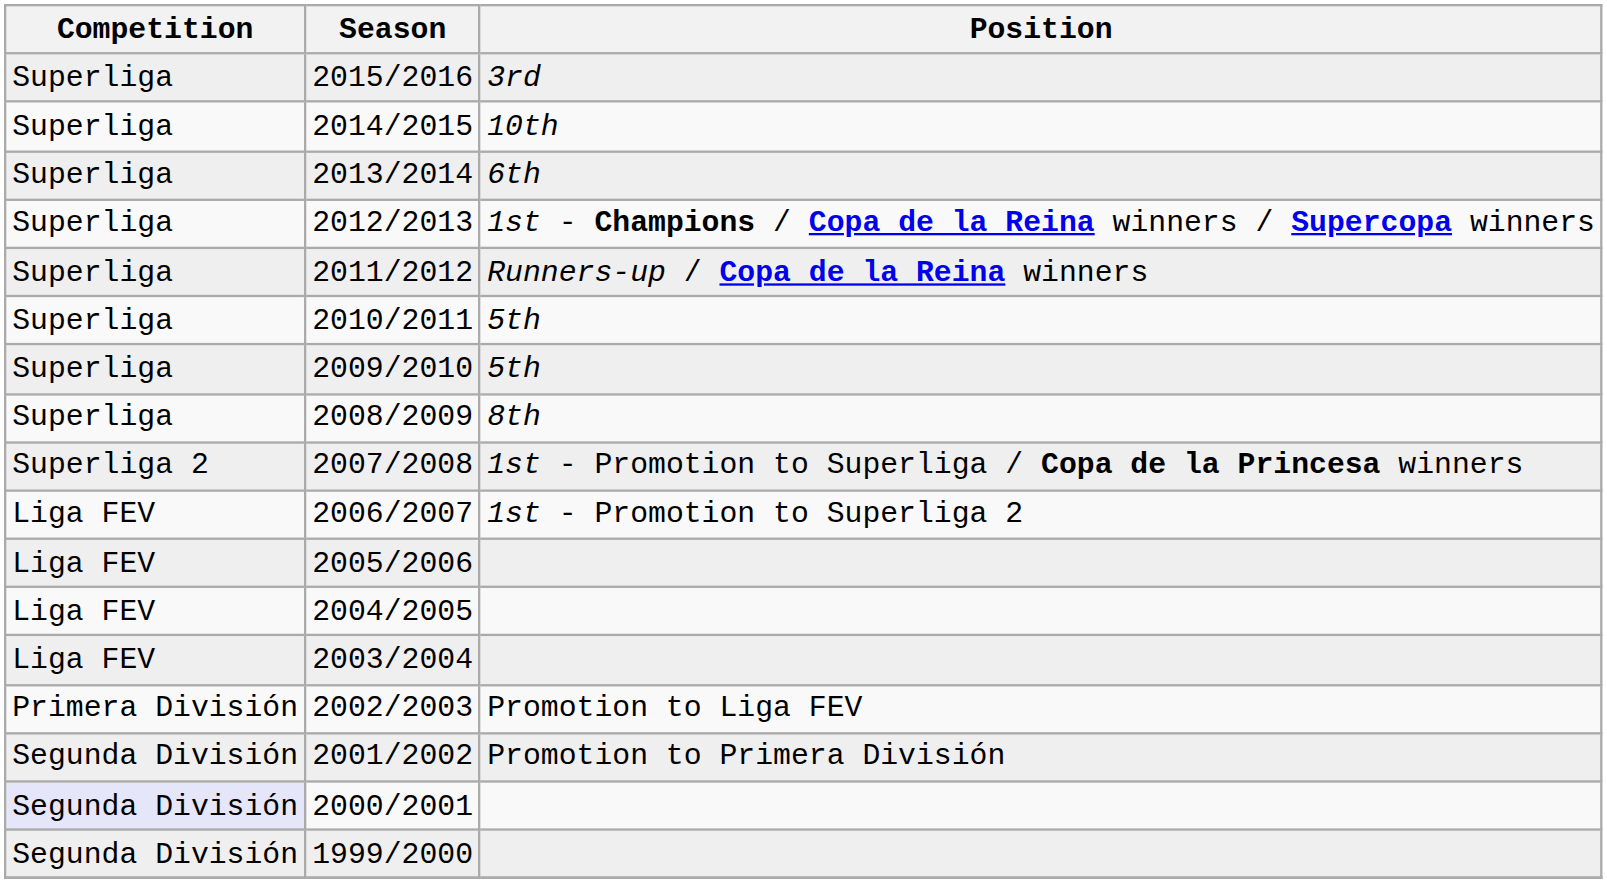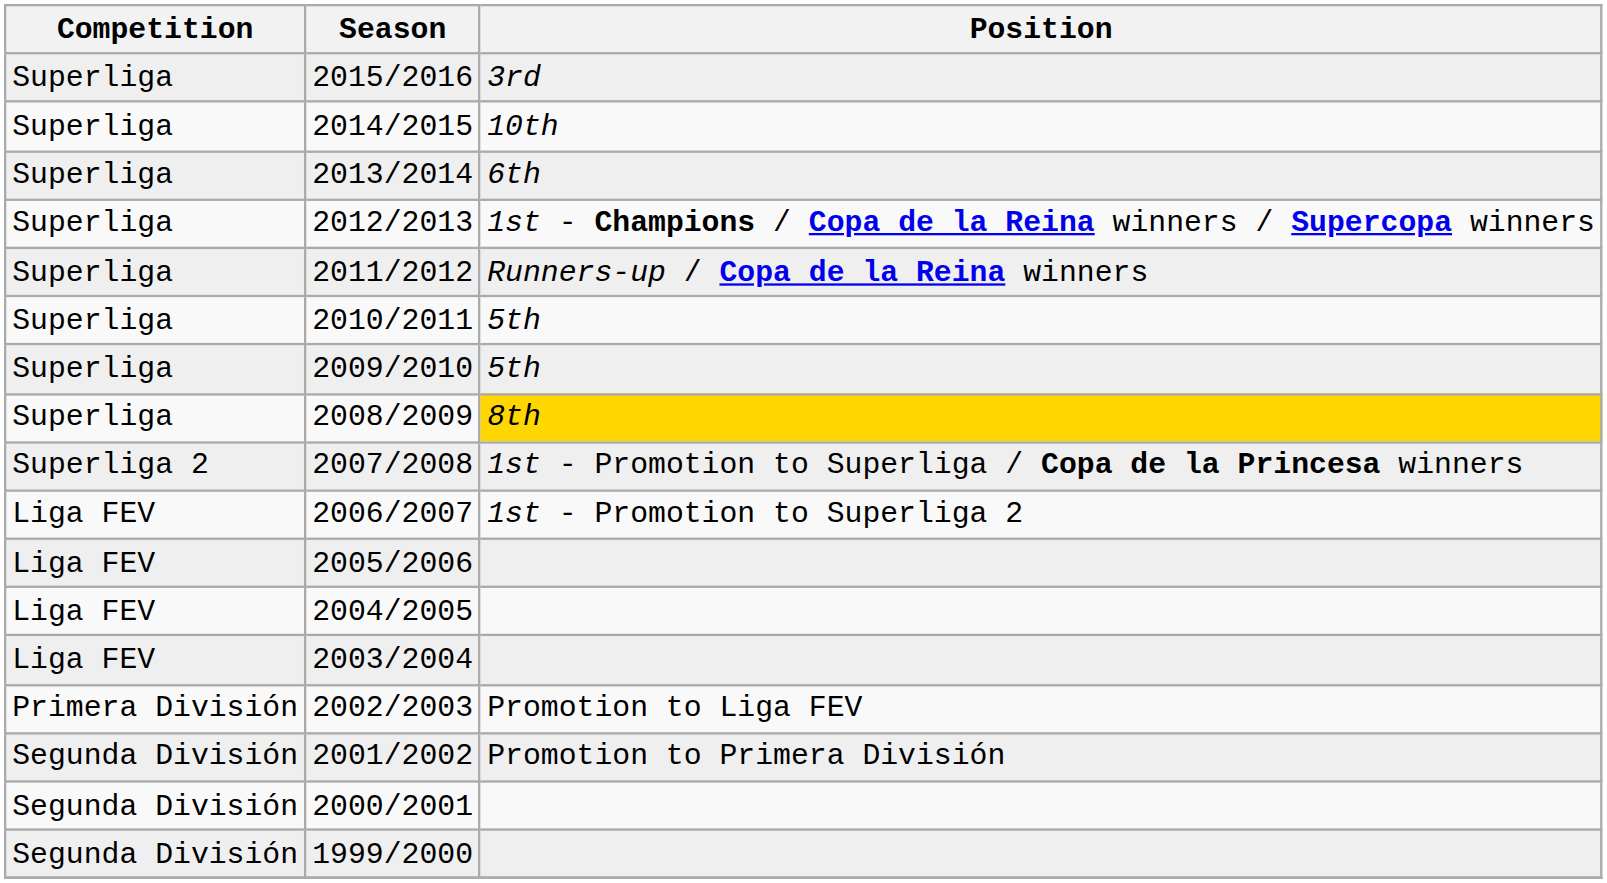(514, 418) no background -> (514, 418) gold background
(155, 806) lavender background -> (155, 806) no background
